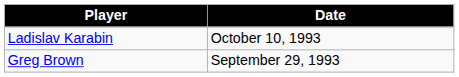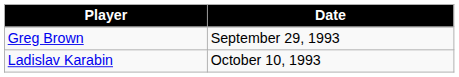rows swapped: (46, 60) <-> (60, 38)
